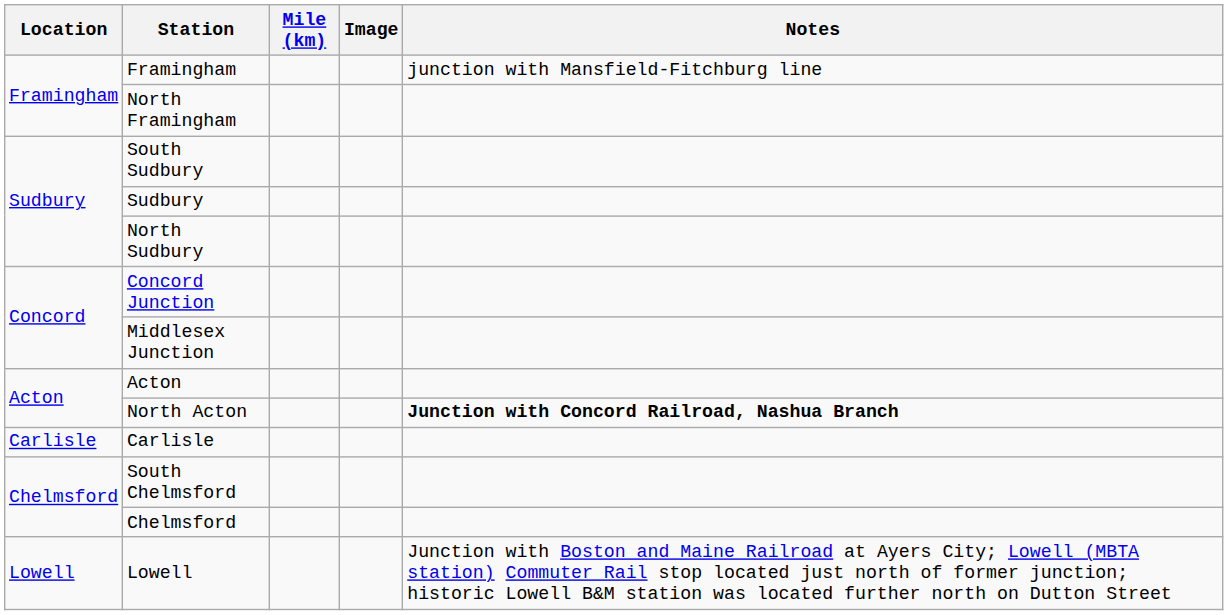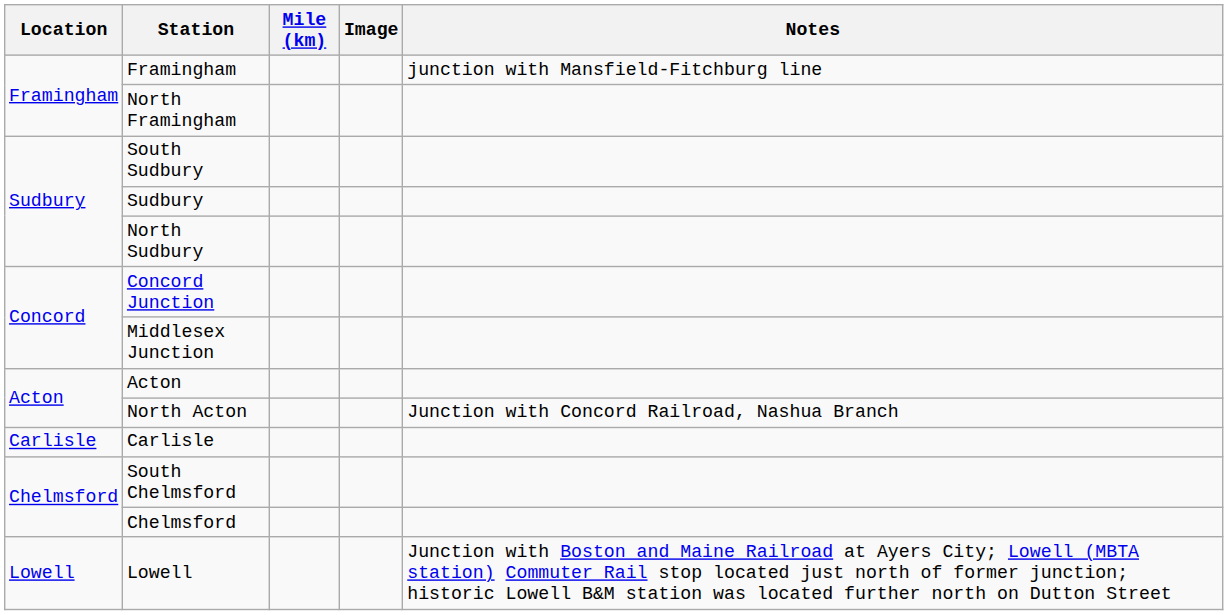(653, 412) bold -> (653, 412) normal
